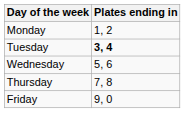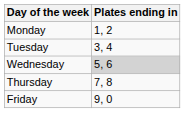(103, 47) bold -> (103, 47) normal
(103, 64) no background -> (103, 64) lightgrey background
